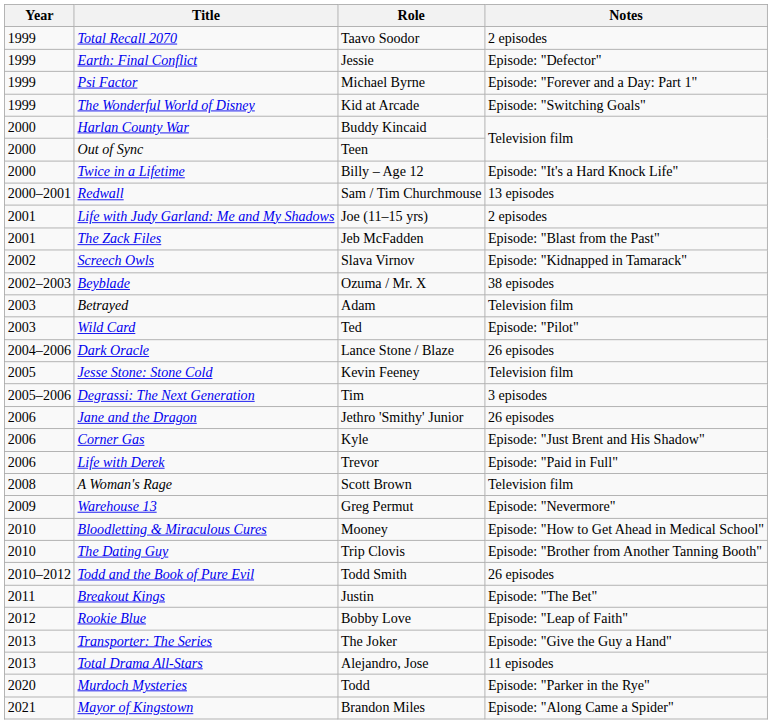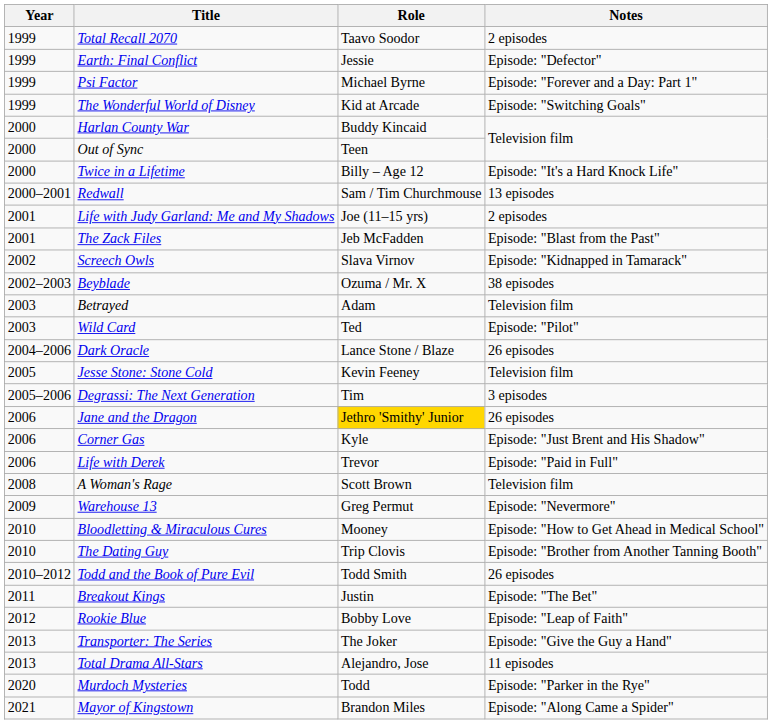(402, 417) no background -> (402, 417) gold background
